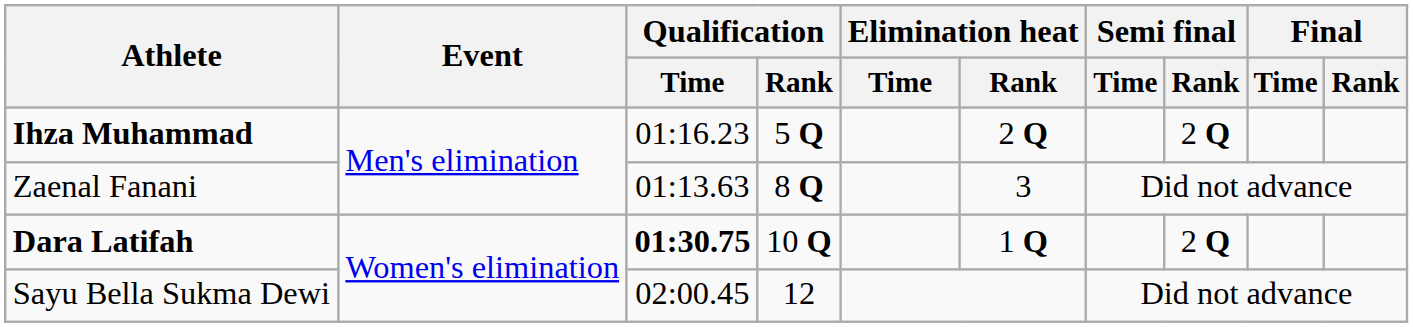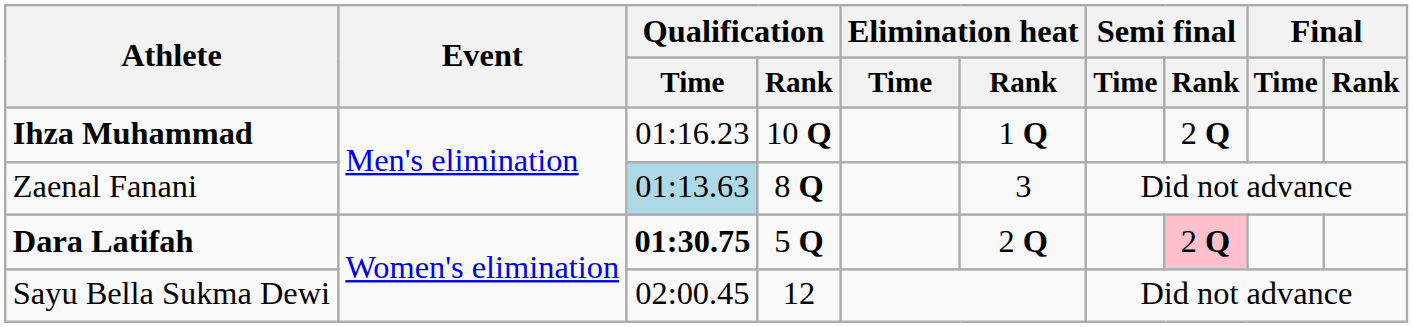(799, 133) 5 Q -> (799, 133) 10 Q
(1023, 133) 2 Q -> (1023, 133) 1 Q
(692, 187) no background -> (692, 187) lightblue background
(799, 240) 10 Q -> (799, 240) 5 Q
(1023, 240) 1 Q -> (1023, 240) 2 Q
(1205, 240) no background -> (1205, 240) pink background
